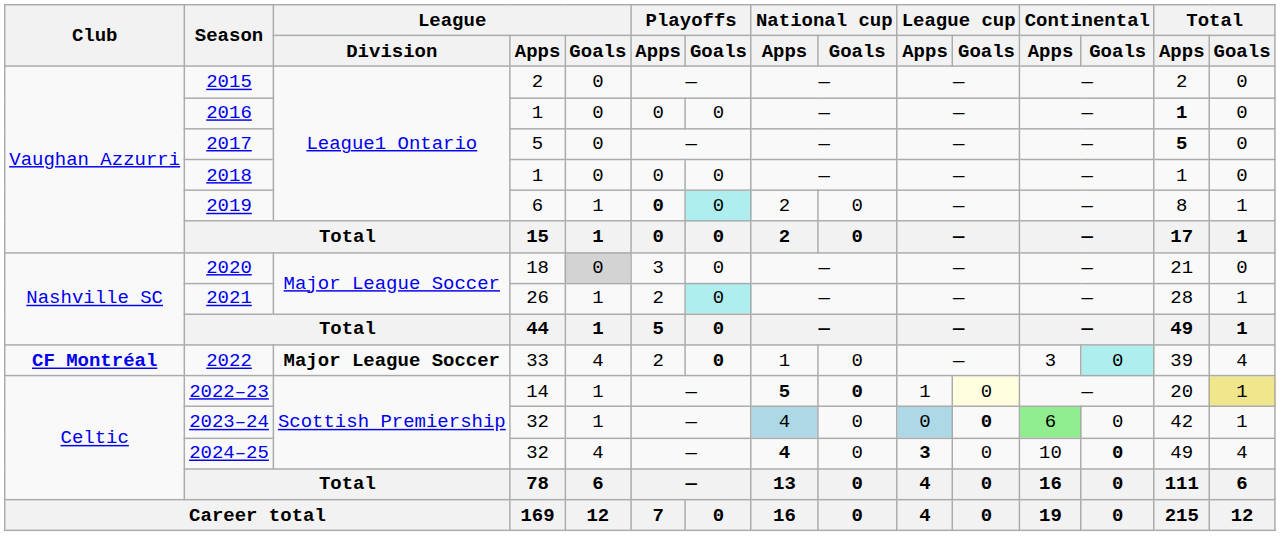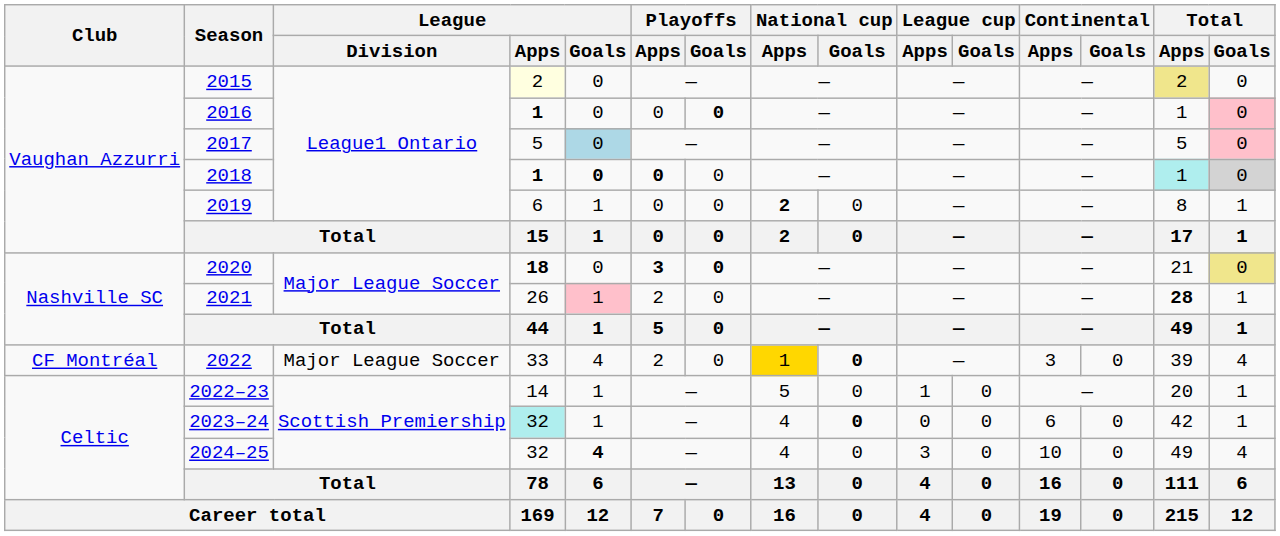(538, 82) no background -> (538, 82) lightyellow background
(1182, 82) no background -> (1182, 82) khaki background
(538, 113) normal -> (538, 113) bold
(718, 113) normal -> (718, 113) bold
(1182, 113) bold -> (1182, 113) normal
(1242, 113) no background -> (1242, 113) pink background
(598, 144) no background -> (598, 144) lightblue background
(1182, 144) bold -> (1182, 144) normal
(1242, 144) no background -> (1242, 144) pink background
(538, 175) normal -> (538, 175) bold
(598, 175) normal -> (598, 175) bold
(658, 175) normal -> (658, 175) bold
(1182, 175) no background -> (1182, 175) paleturquoise background
(1242, 175) no background -> (1242, 175) lightgrey background
(658, 206) bold -> (658, 206) normal
(718, 206) paleturquoise background -> (718, 206) no background
(784, 206) normal -> (784, 206) bold
(538, 268) normal -> (538, 268) bold
(598, 268) lightgrey background -> (598, 268) no background
(658, 268) normal -> (658, 268) bold
(718, 268) normal -> (718, 268) bold
(1242, 268) no background -> (1242, 268) khaki background
(598, 299) no background -> (598, 299) pink background
(718, 299) paleturquoise background -> (718, 299) no background
(1182, 299) normal -> (1182, 299) bold
(95, 360) bold -> (95, 360) normal
(392, 360) bold -> (392, 360) normal
(718, 360) bold -> (718, 360) normal
(784, 360) no background -> (784, 360) gold background
(857, 360) normal -> (857, 360) bold
(1118, 360) paleturquoise background -> (1118, 360) no background
(784, 391) bold -> (784, 391) normal
(857, 391) bold -> (857, 391) normal
(986, 391) lightyellow background -> (986, 391) no background
(1242, 391) khaki background -> (1242, 391) no background
(538, 422) no background -> (538, 422) paleturquoise background
(784, 422) lightblue background -> (784, 422) no background
(857, 422) normal -> (857, 422) bold
(925, 422) lightblue background -> (925, 422) no background
(986, 422) bold -> (986, 422) normal
(1051, 422) lightgreen background -> (1051, 422) no background
(598, 453) normal -> (598, 453) bold
(784, 453) bold -> (784, 453) normal
(925, 453) bold -> (925, 453) normal
(1118, 453) bold -> (1118, 453) normal
